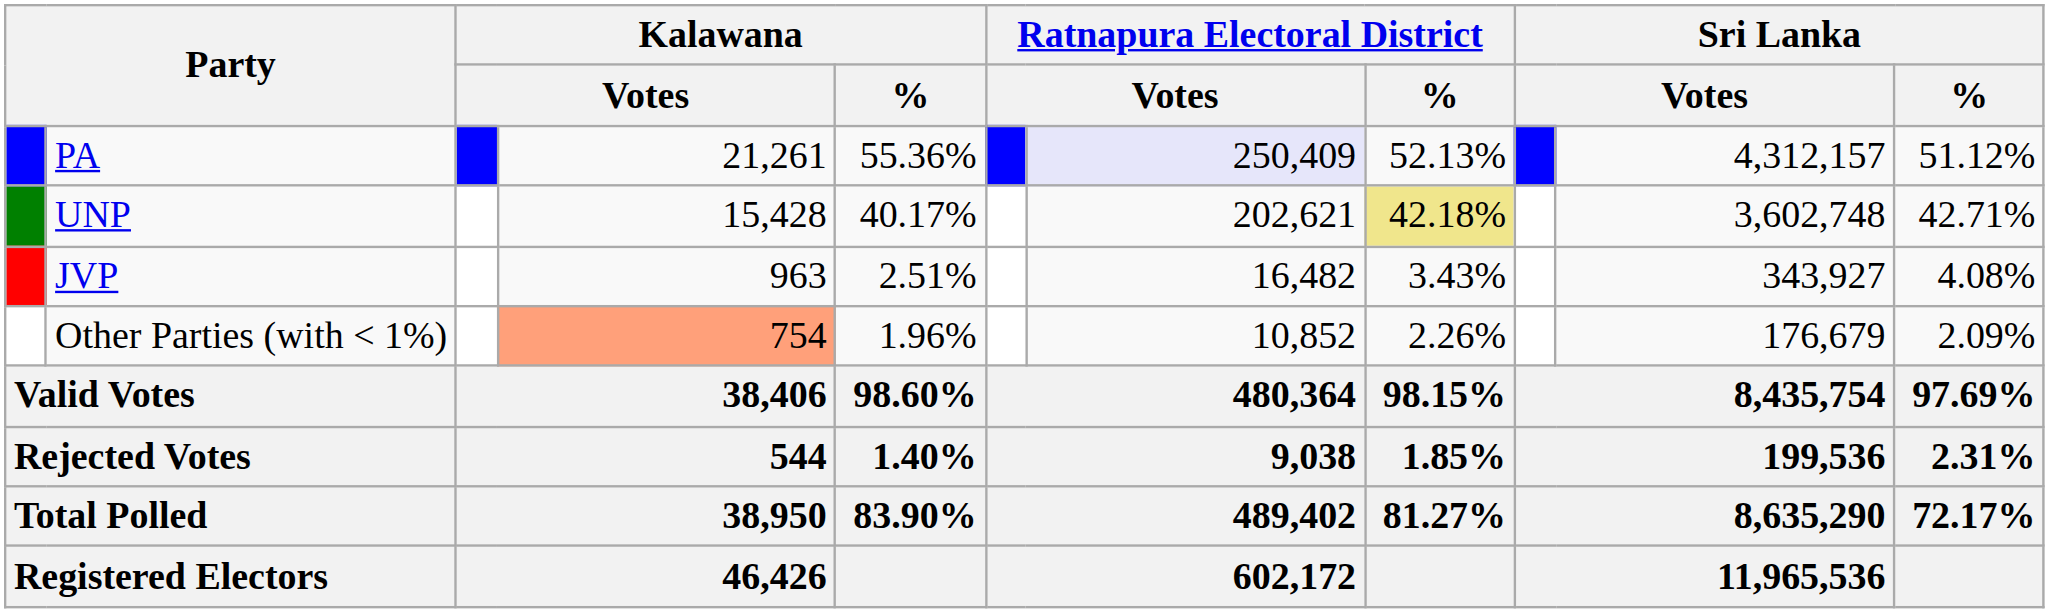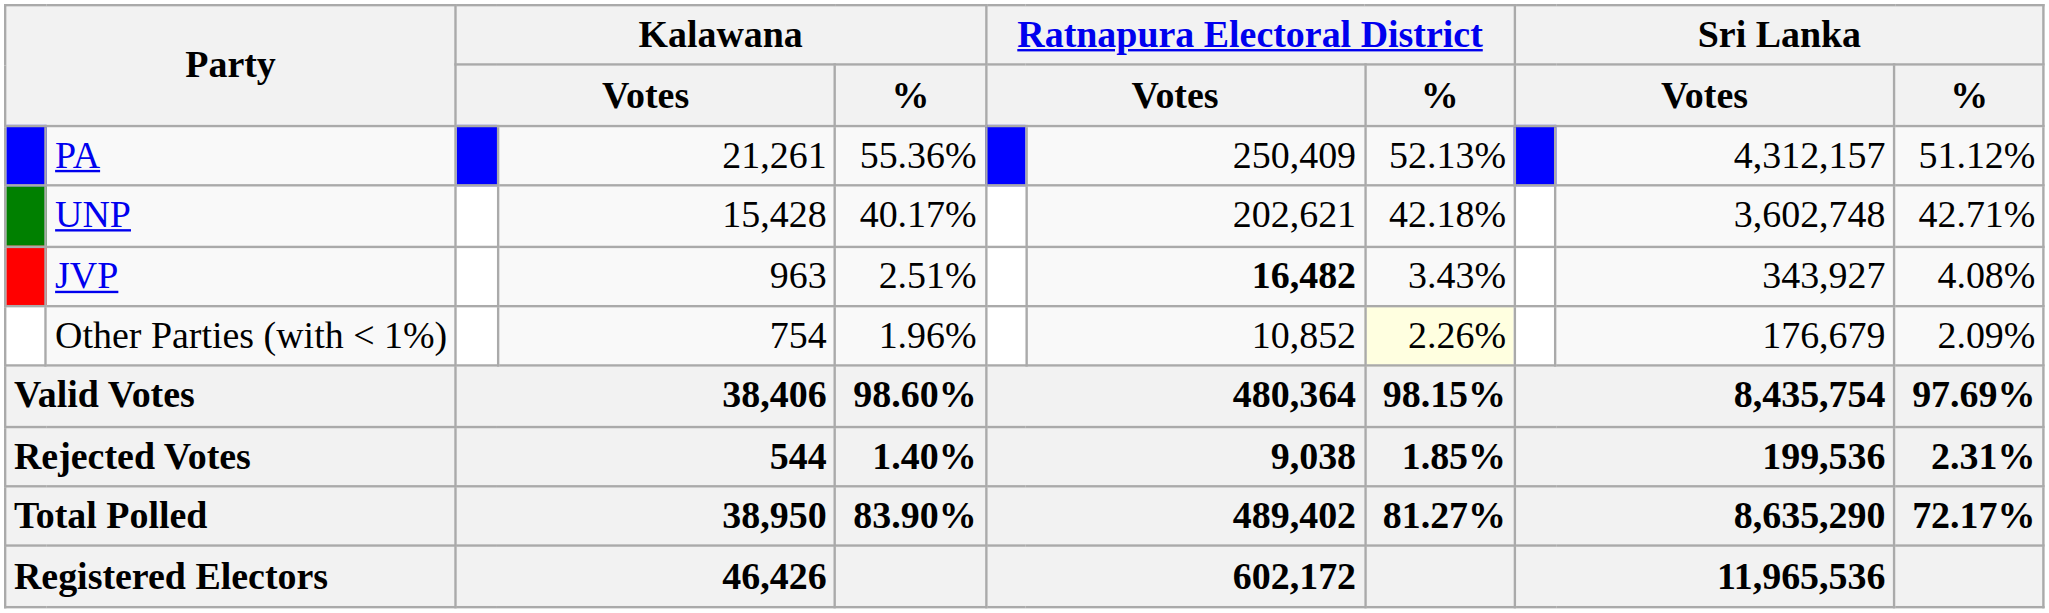(1294, 154) lavender background -> (1294, 154) no background
(1448, 214) khaki background -> (1448, 214) no background
(1304, 275) normal -> (1304, 275) bold
(798, 335) lightsalmon background -> (798, 335) no background
(1457, 335) no background -> (1457, 335) lightyellow background
